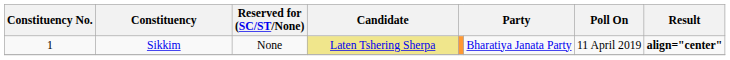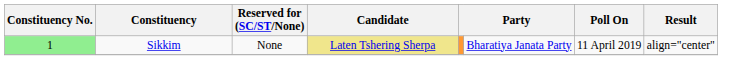(50, 45) no background -> (50, 45) lightgreen background
(684, 45) bold -> (681, 45) normal
